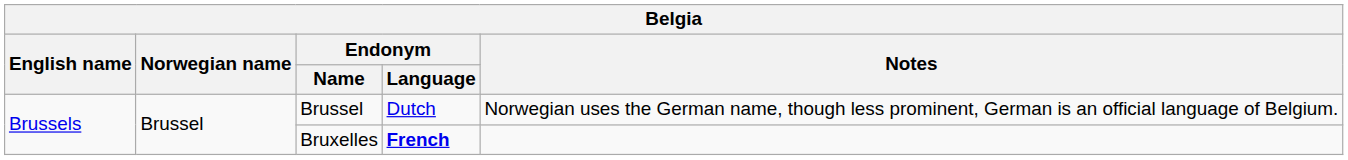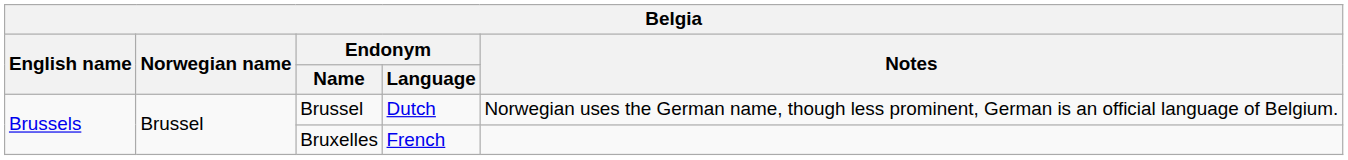(418, 139) bold -> (416, 139) normal
